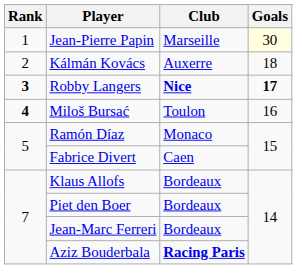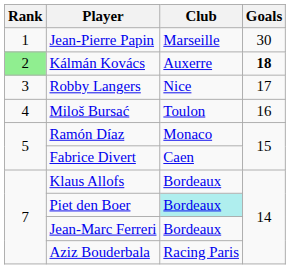(270, 39) lightyellow background -> (264, 39) no background
(25, 63) no background -> (25, 63) lightgreen background
(270, 63) normal -> (264, 63) bold
(25, 87) bold -> (25, 87) normal
(177, 87) bold -> (177, 87) normal
(270, 87) bold -> (264, 87) normal
(25, 110) bold -> (25, 110) normal
(192, 205) no background -> (192, 205) paleturquoise background
(204, 252) bold -> (201, 252) normal
